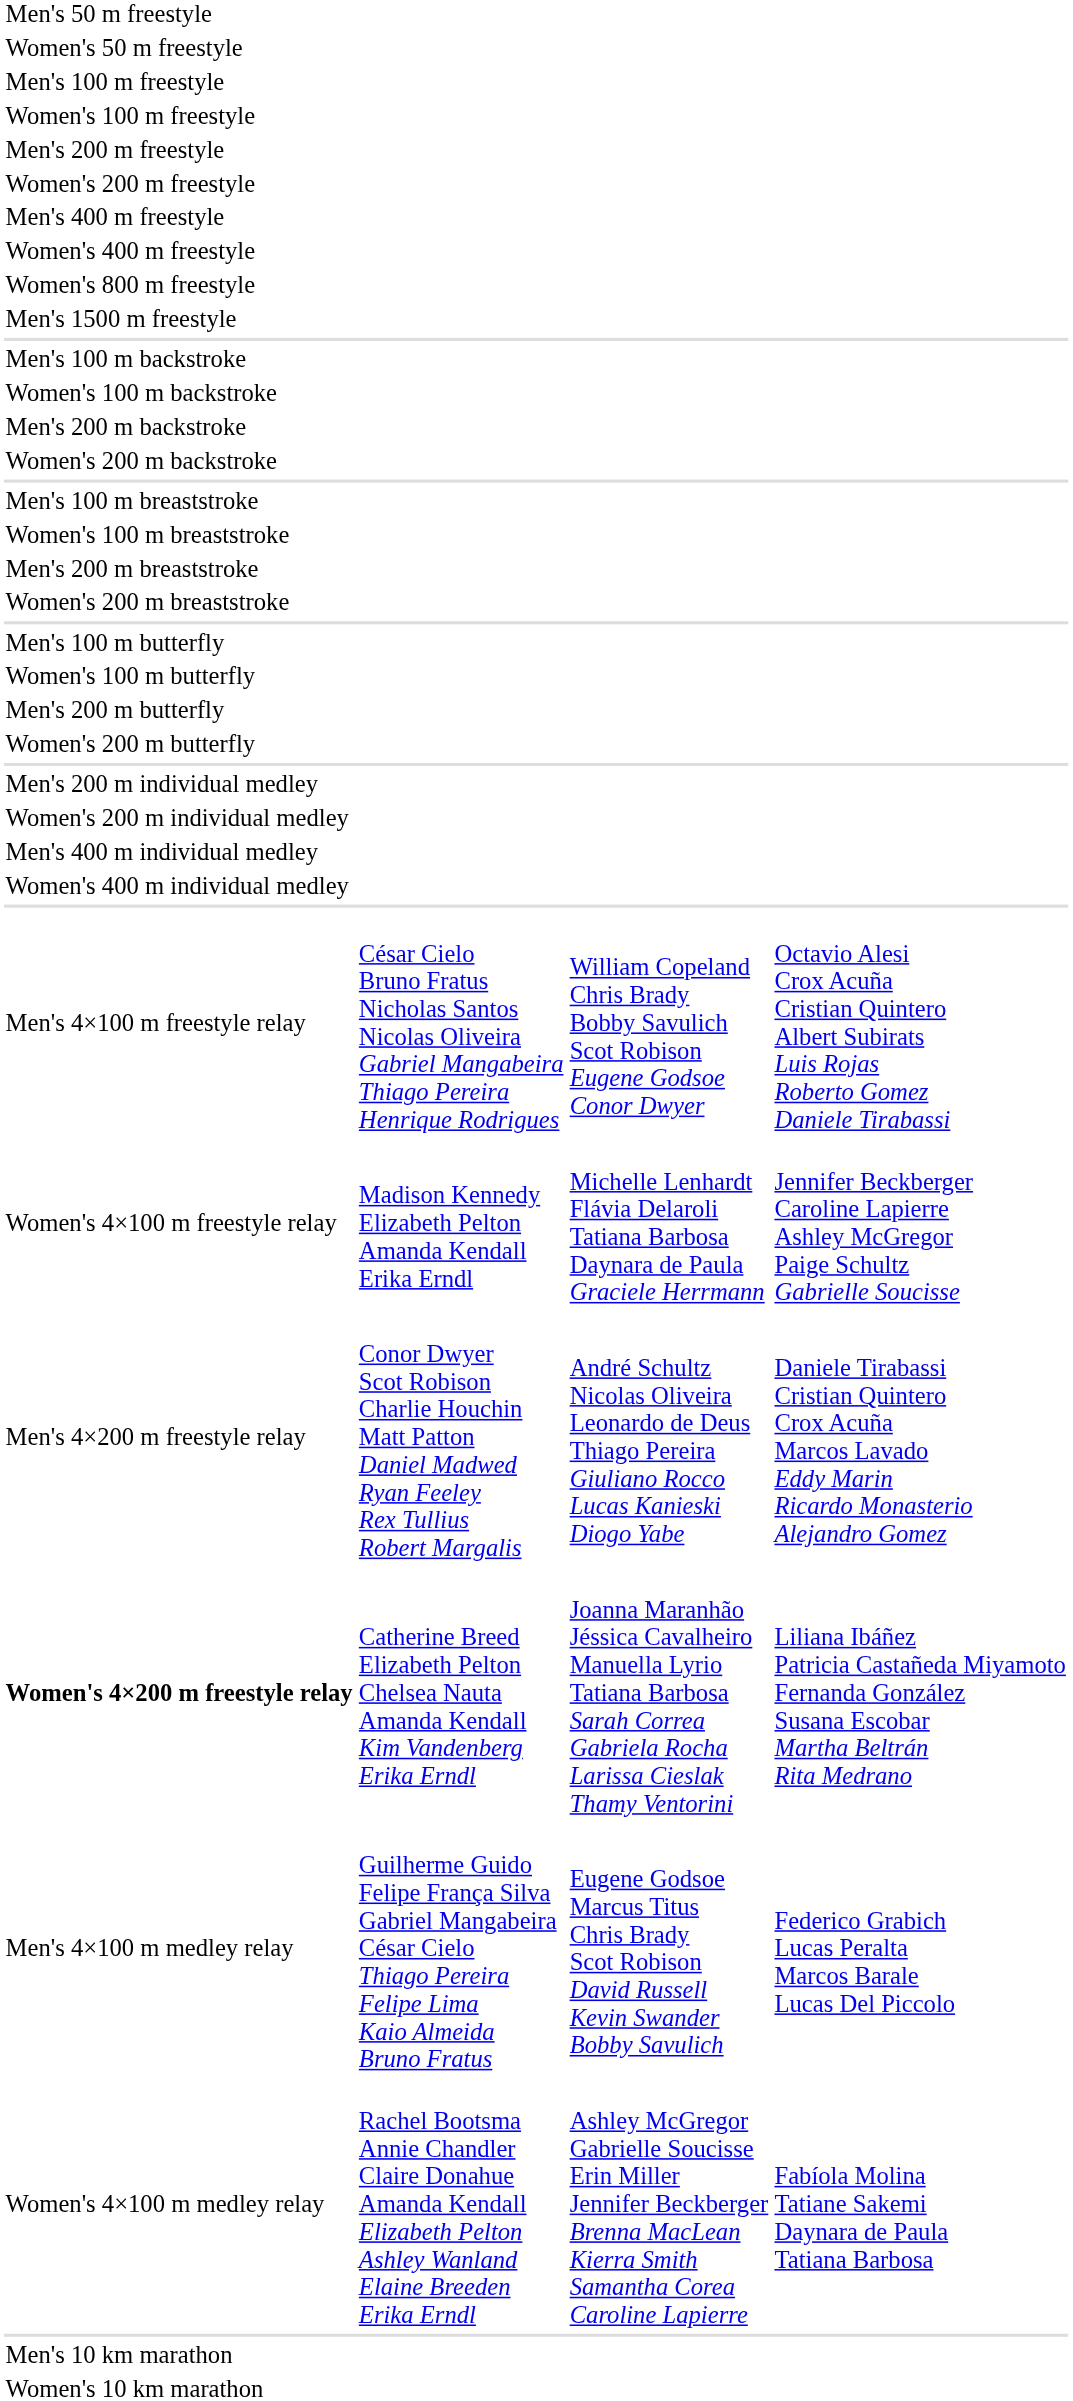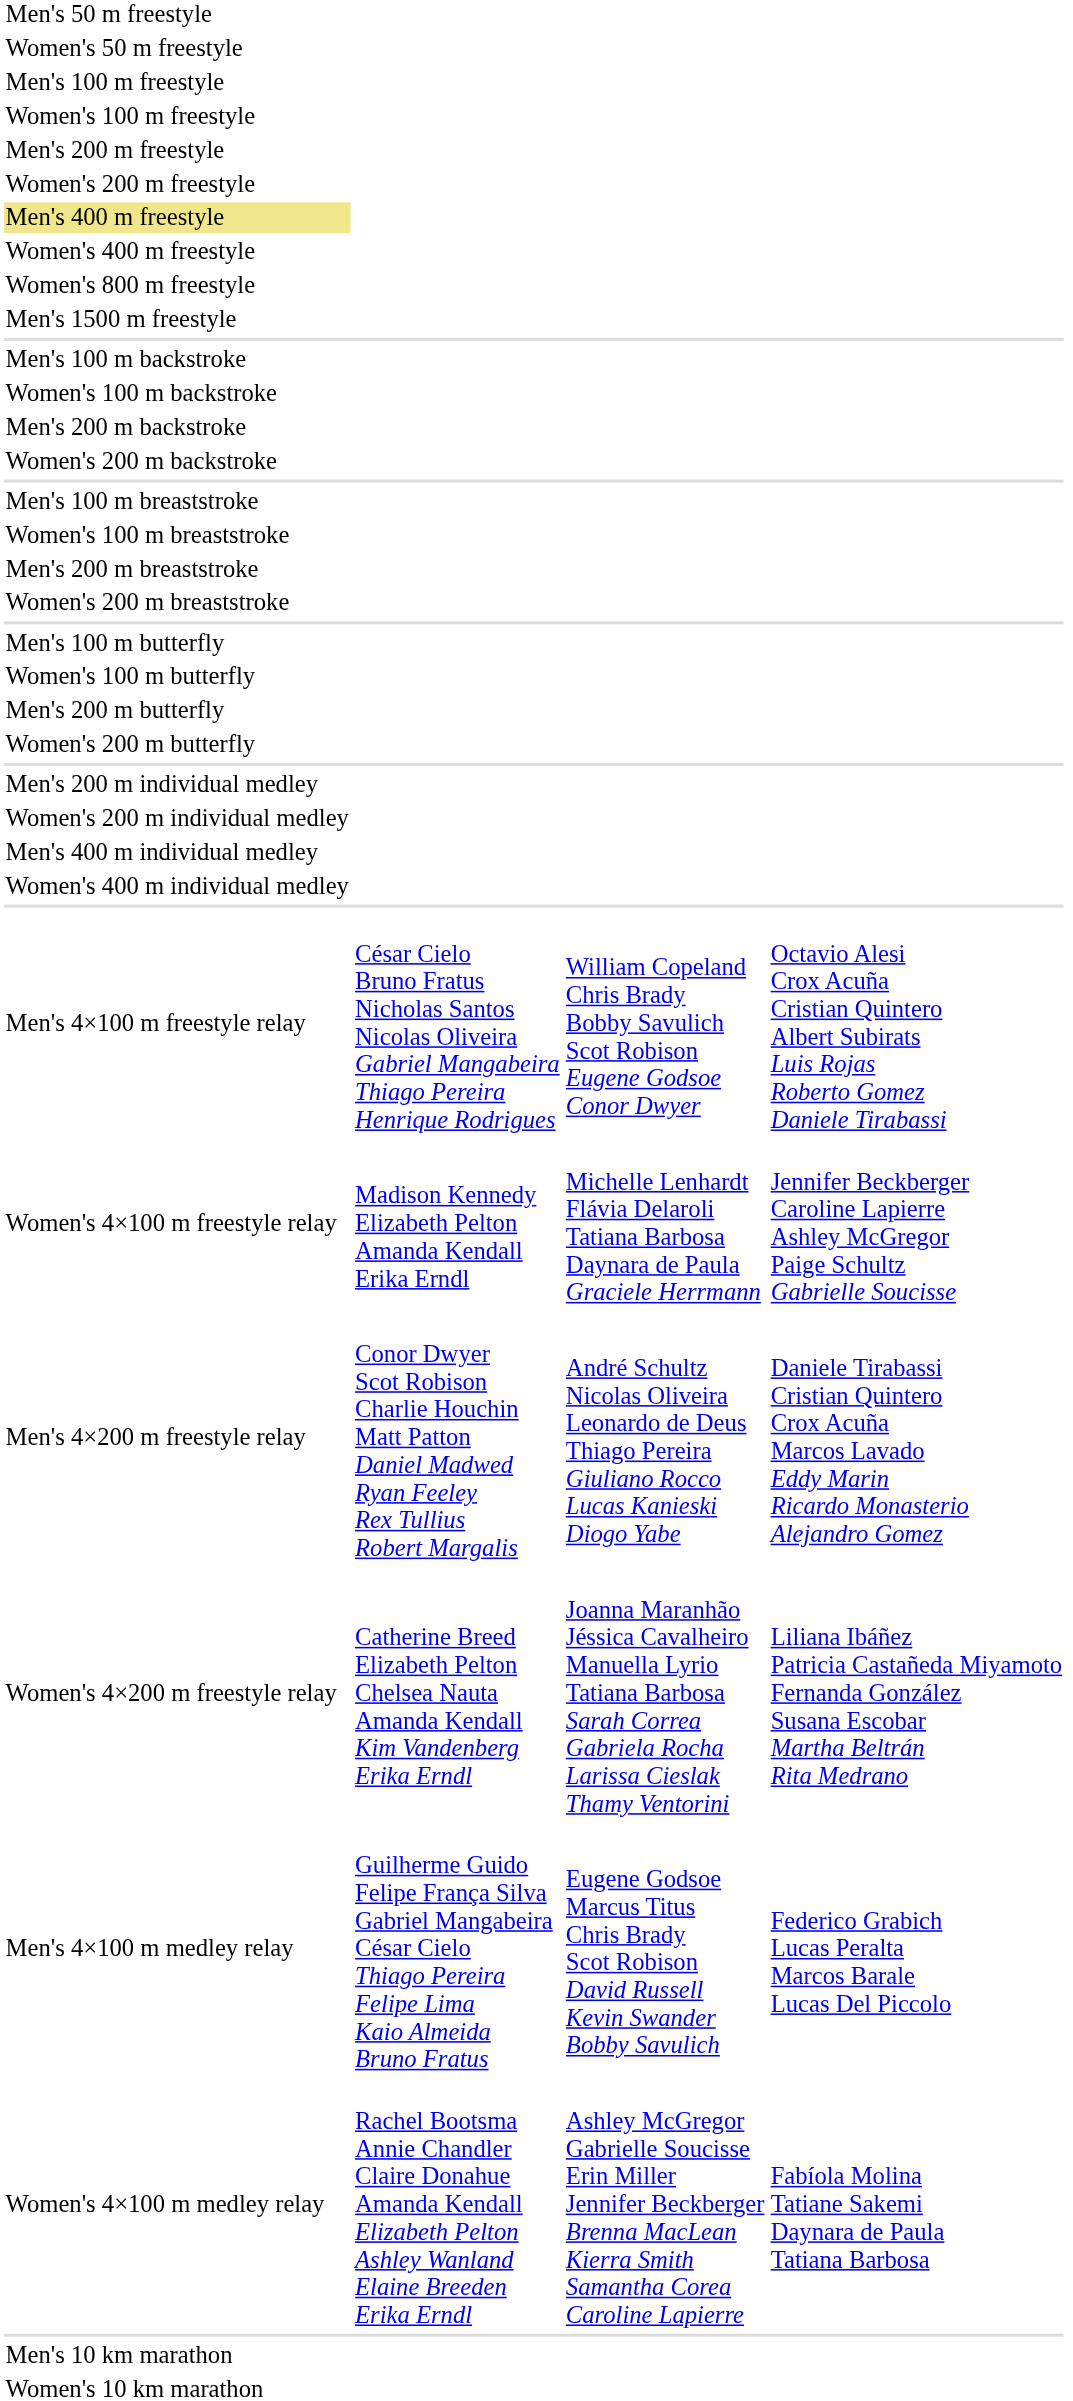(115, 217) no background -> (115, 217) khaki background
(179, 1692) bold -> (171, 1692) normal
